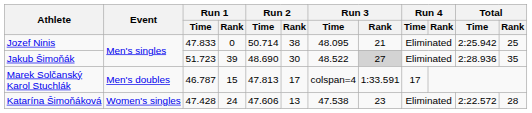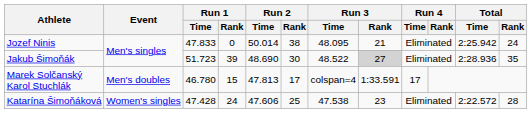(263, 43) 50.714 -> (263, 43) 50.014
(513, 43) 25 -> (513, 43) 24
(201, 80) 46.787 -> (201, 80) 46.780
(294, 101) 13 -> (294, 101) 25
